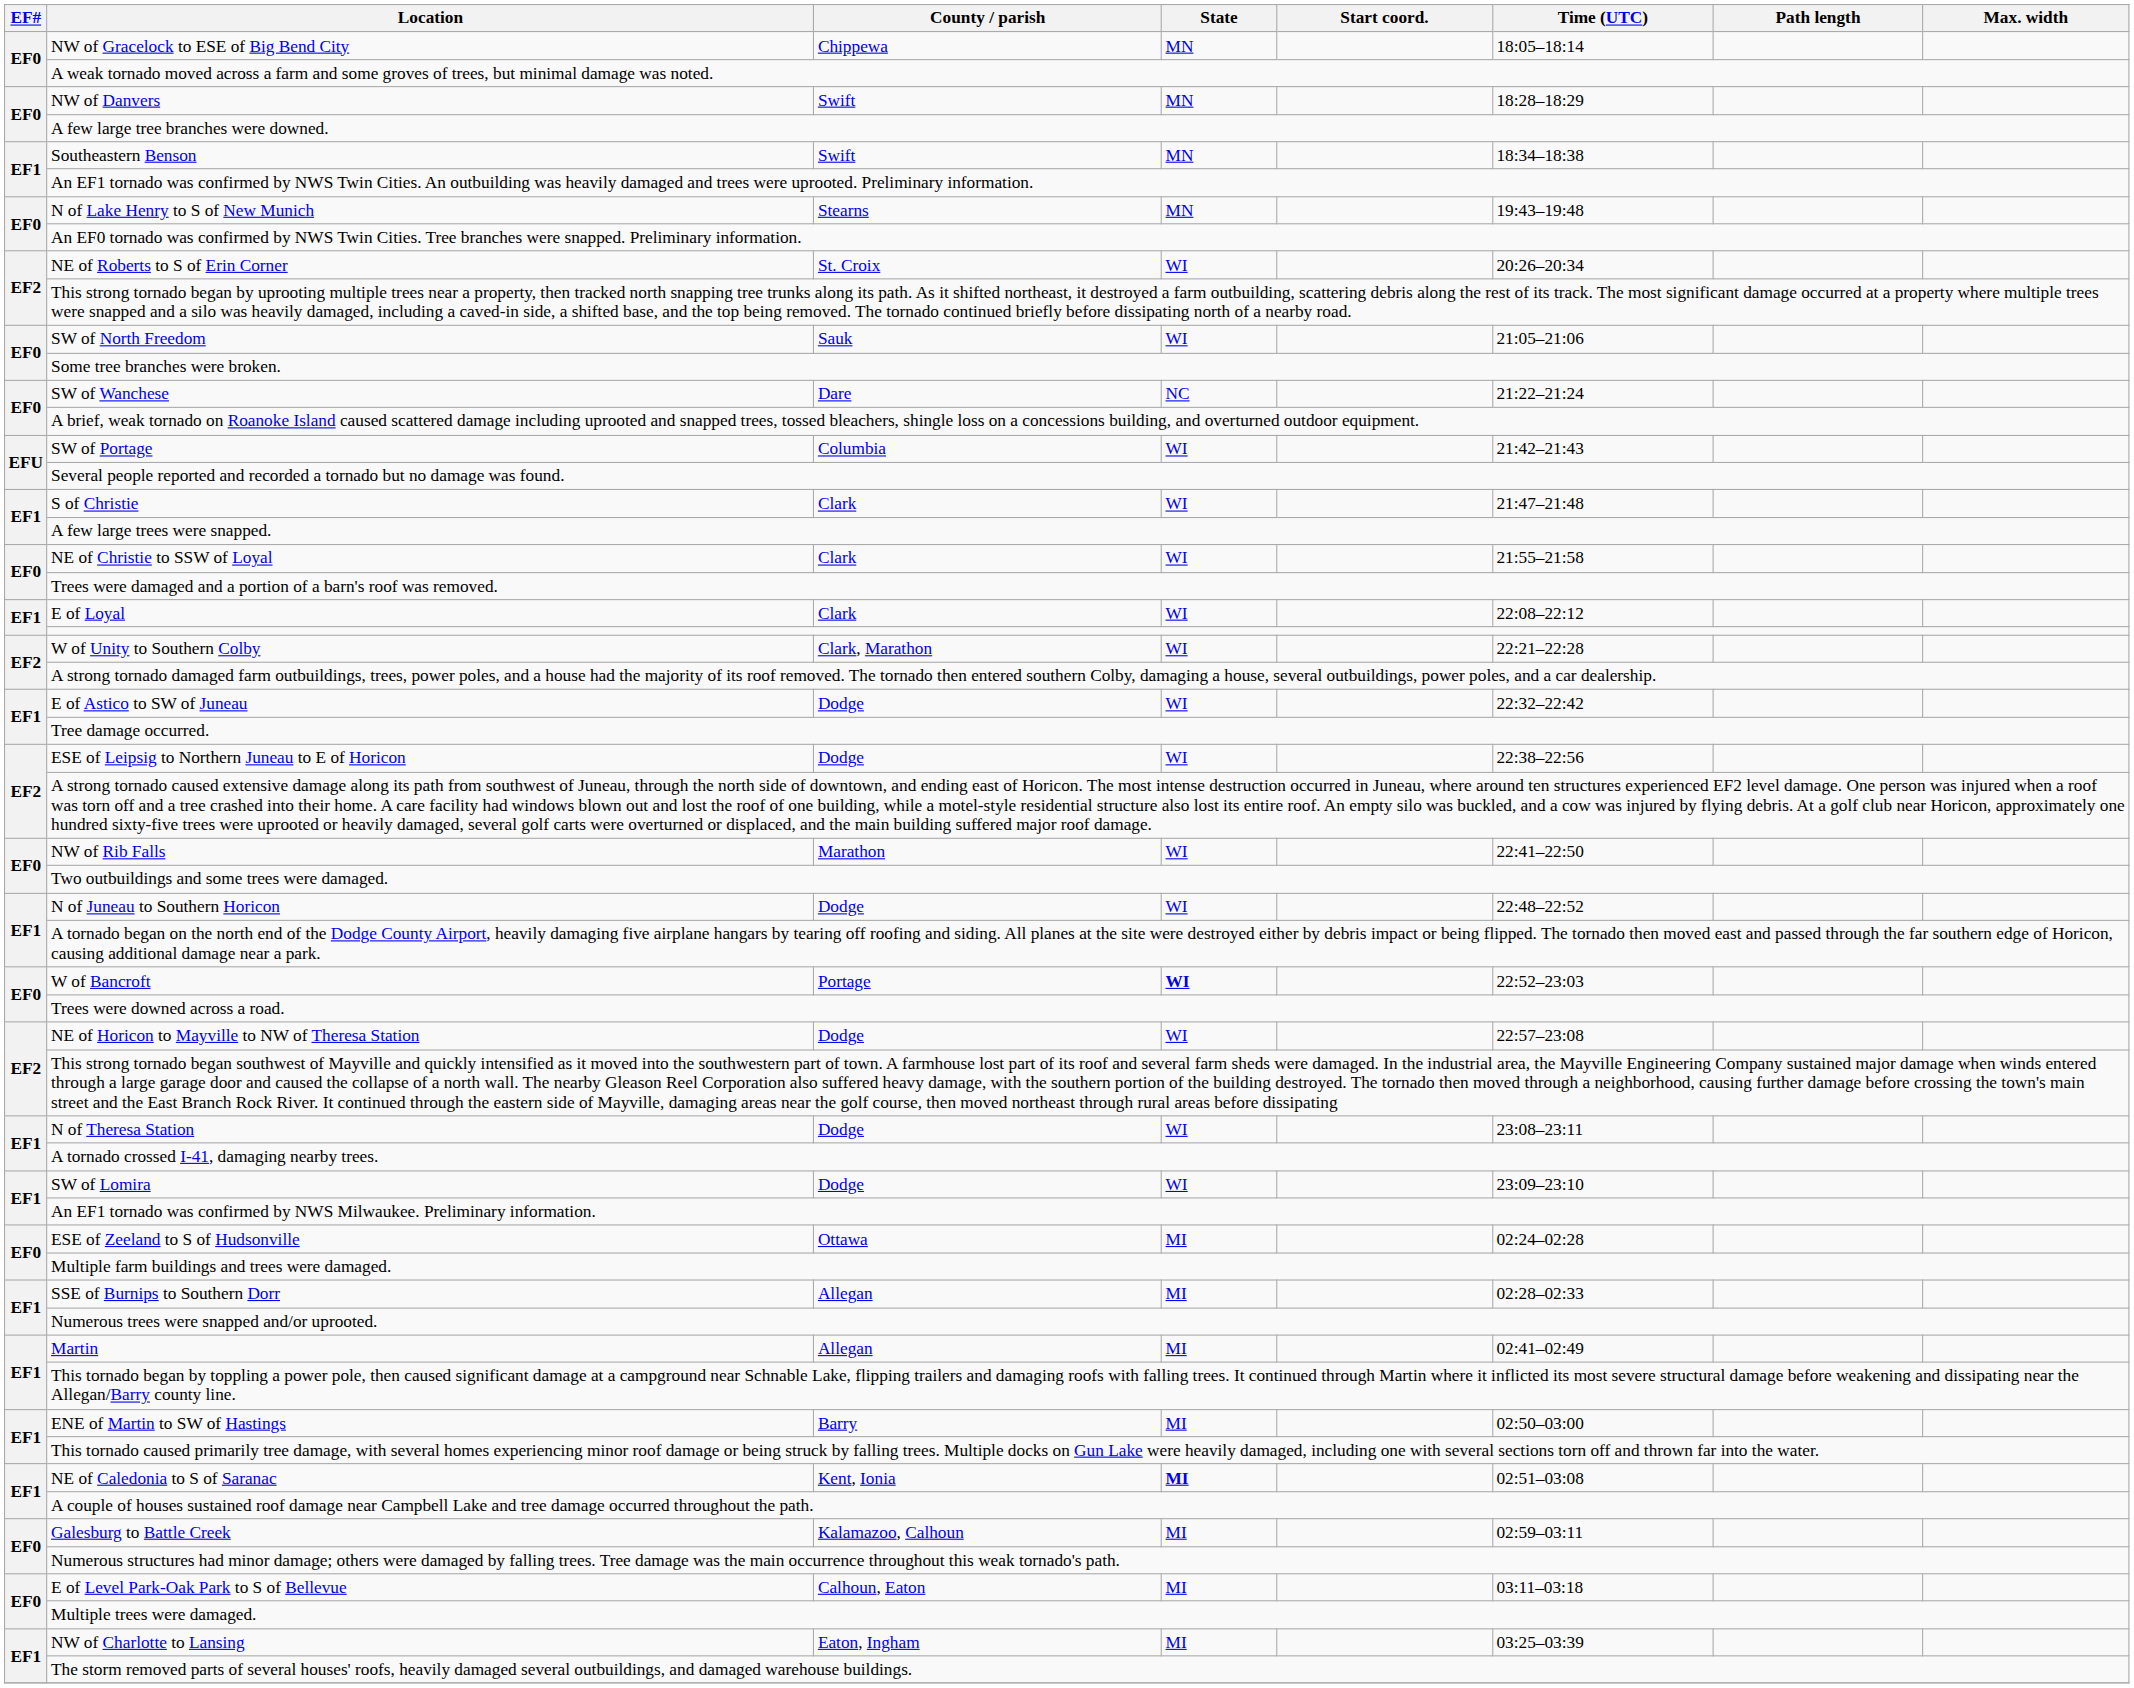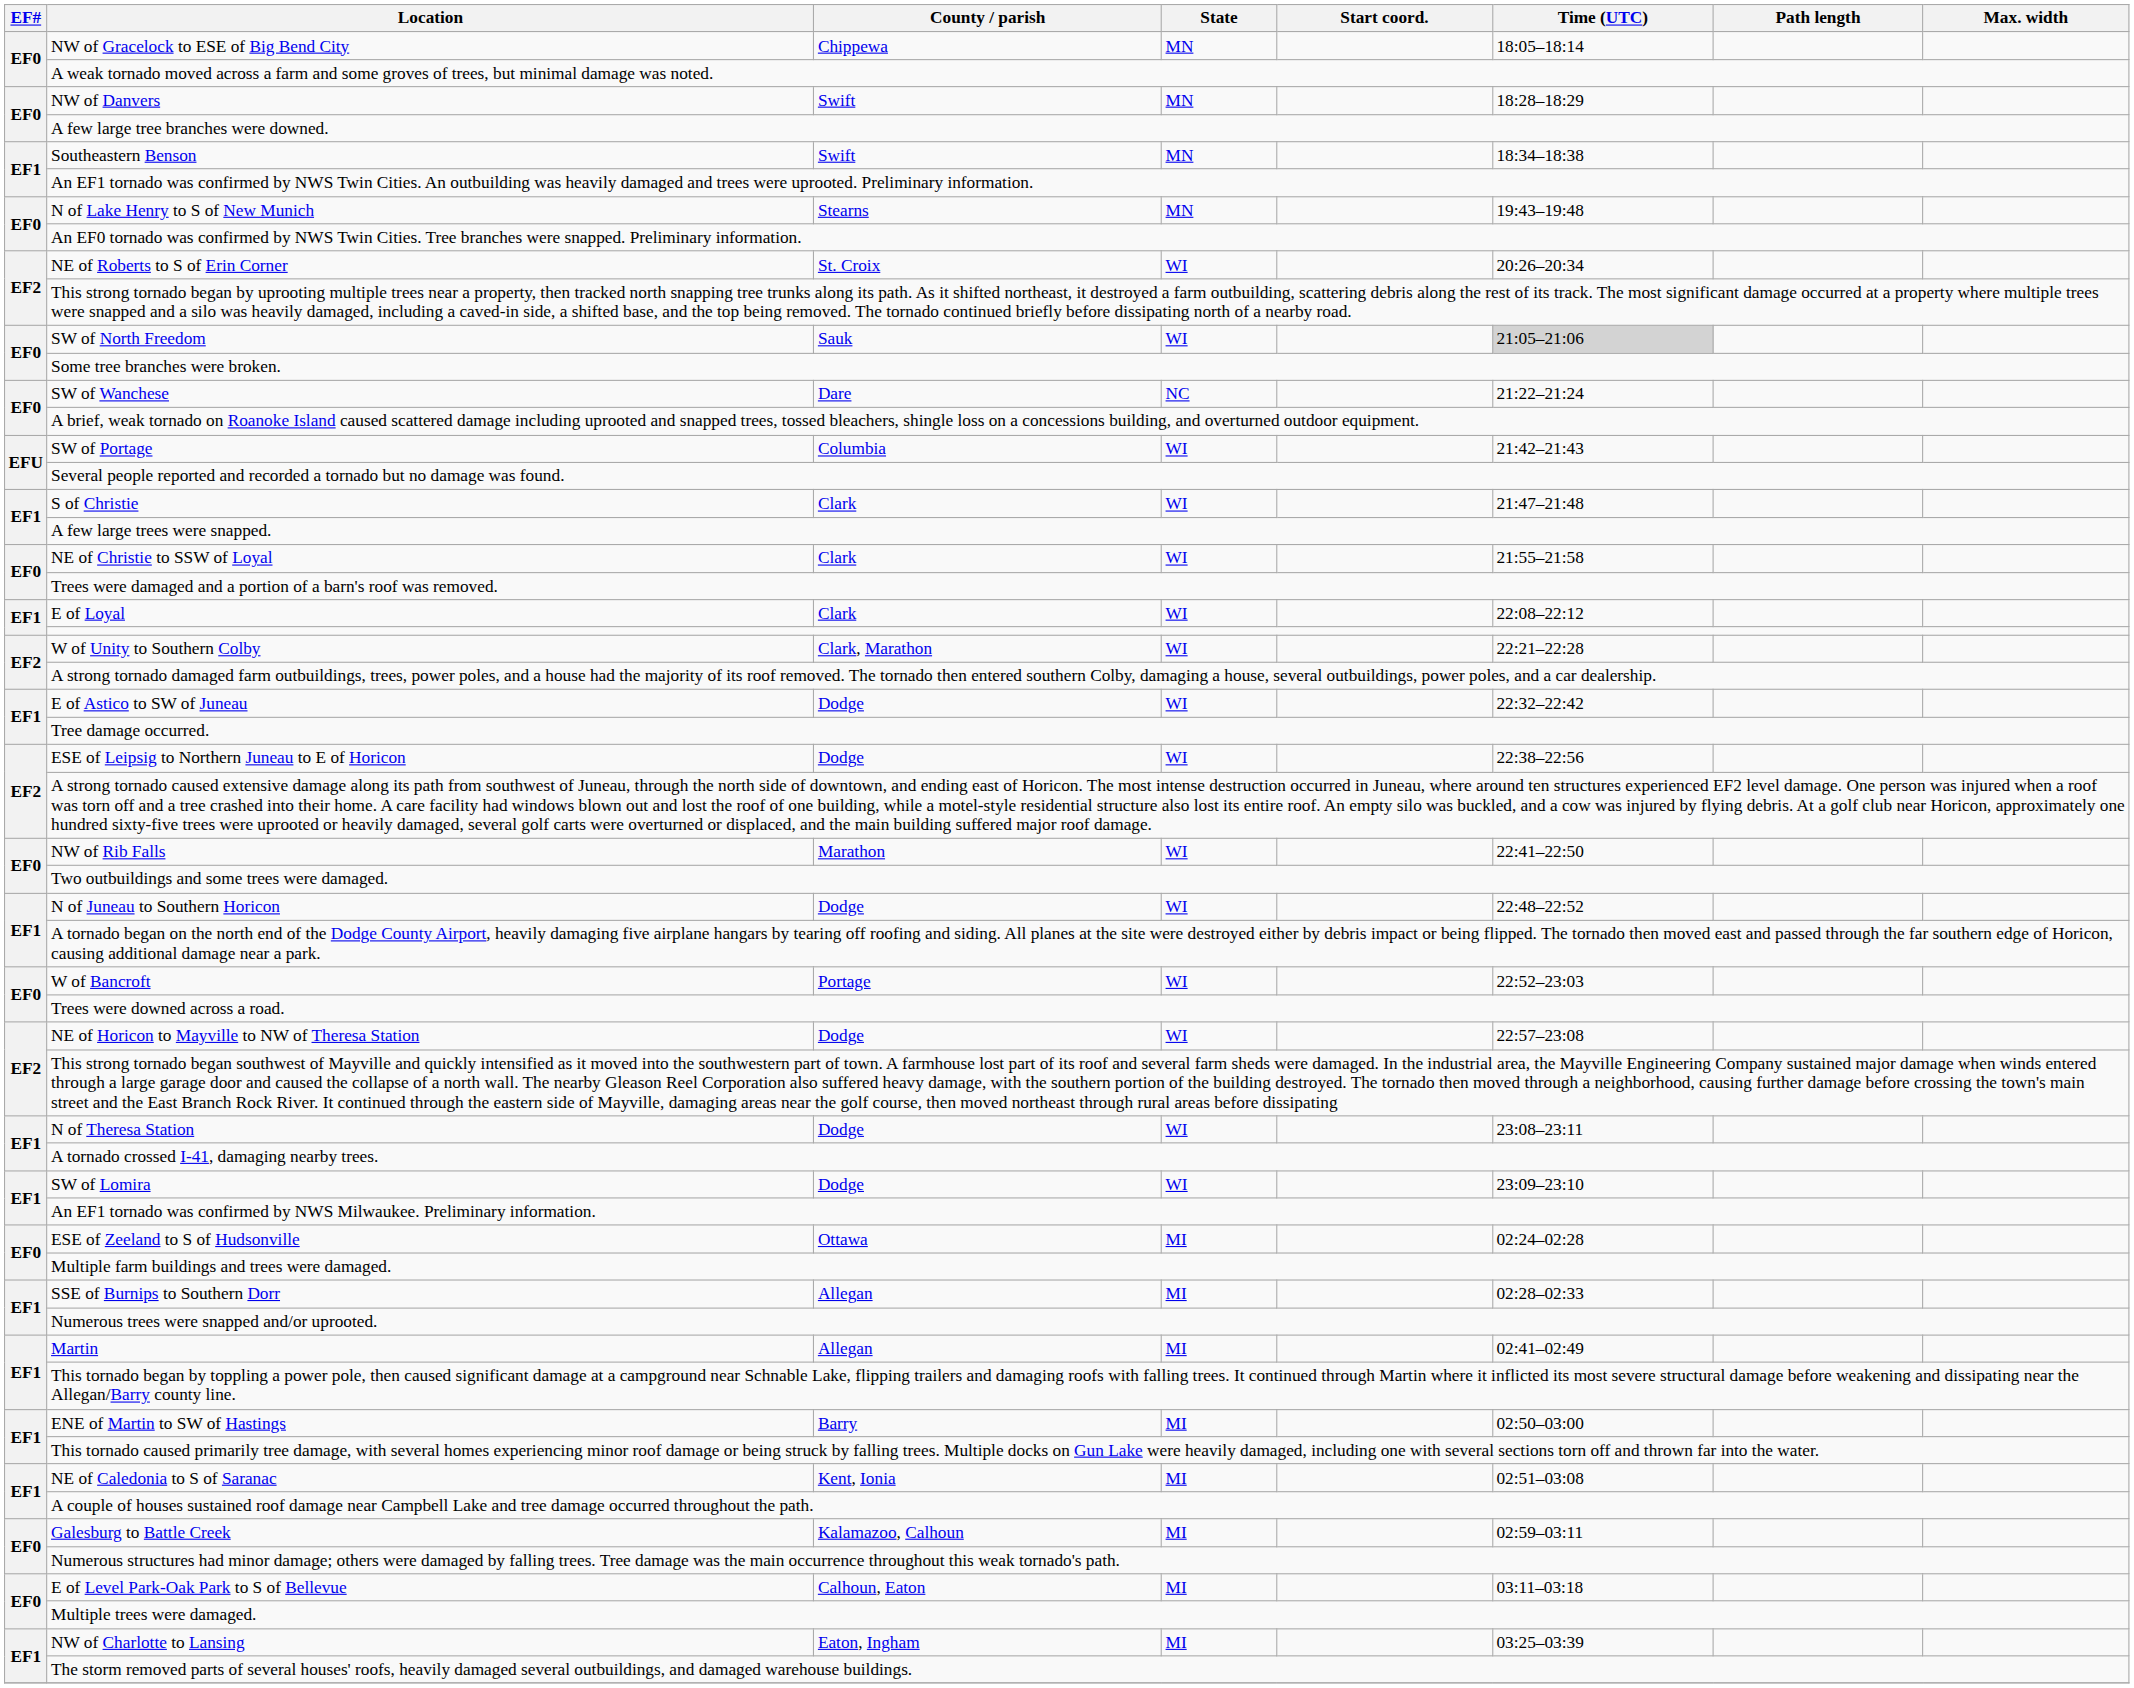(1540, 339) no background -> (1540, 339) lightgrey background
(1178, 980) bold -> (1177, 980) normal
(1177, 1477) bold -> (1176, 1477) normal
